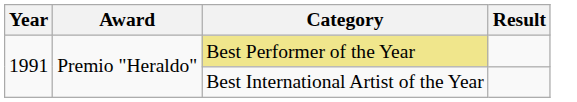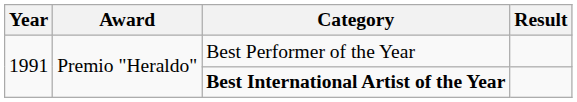(311, 50) khaki background -> (311, 50) no background
(345, 81) normal -> (356, 81) bold
